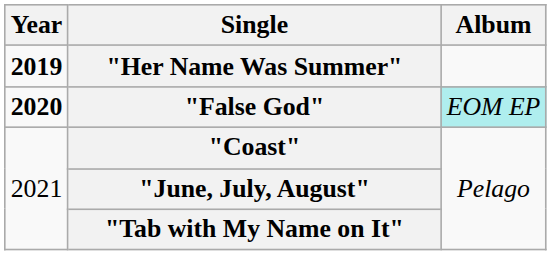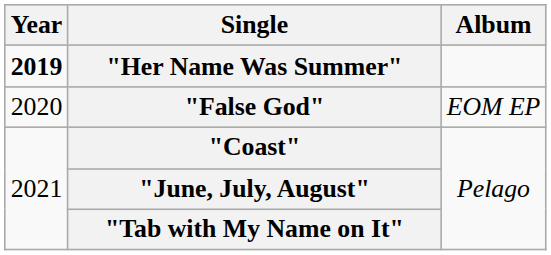(37, 106) bold -> (37, 106) normal
(494, 106) paleturquoise background -> (494, 106) no background
